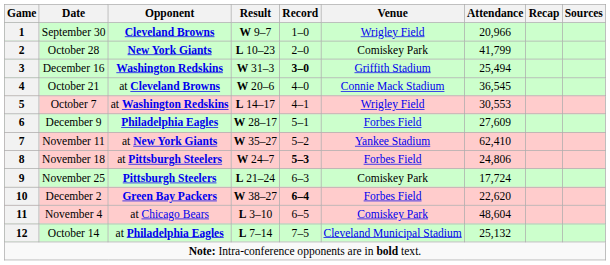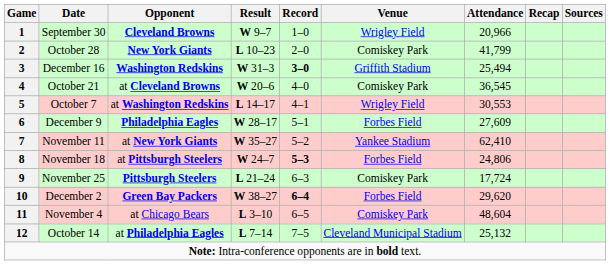(393, 86) Connie Mack Stadium -> (393, 86) Comiskey Park
(495, 196) 22,620 -> (495, 196) 29,620
